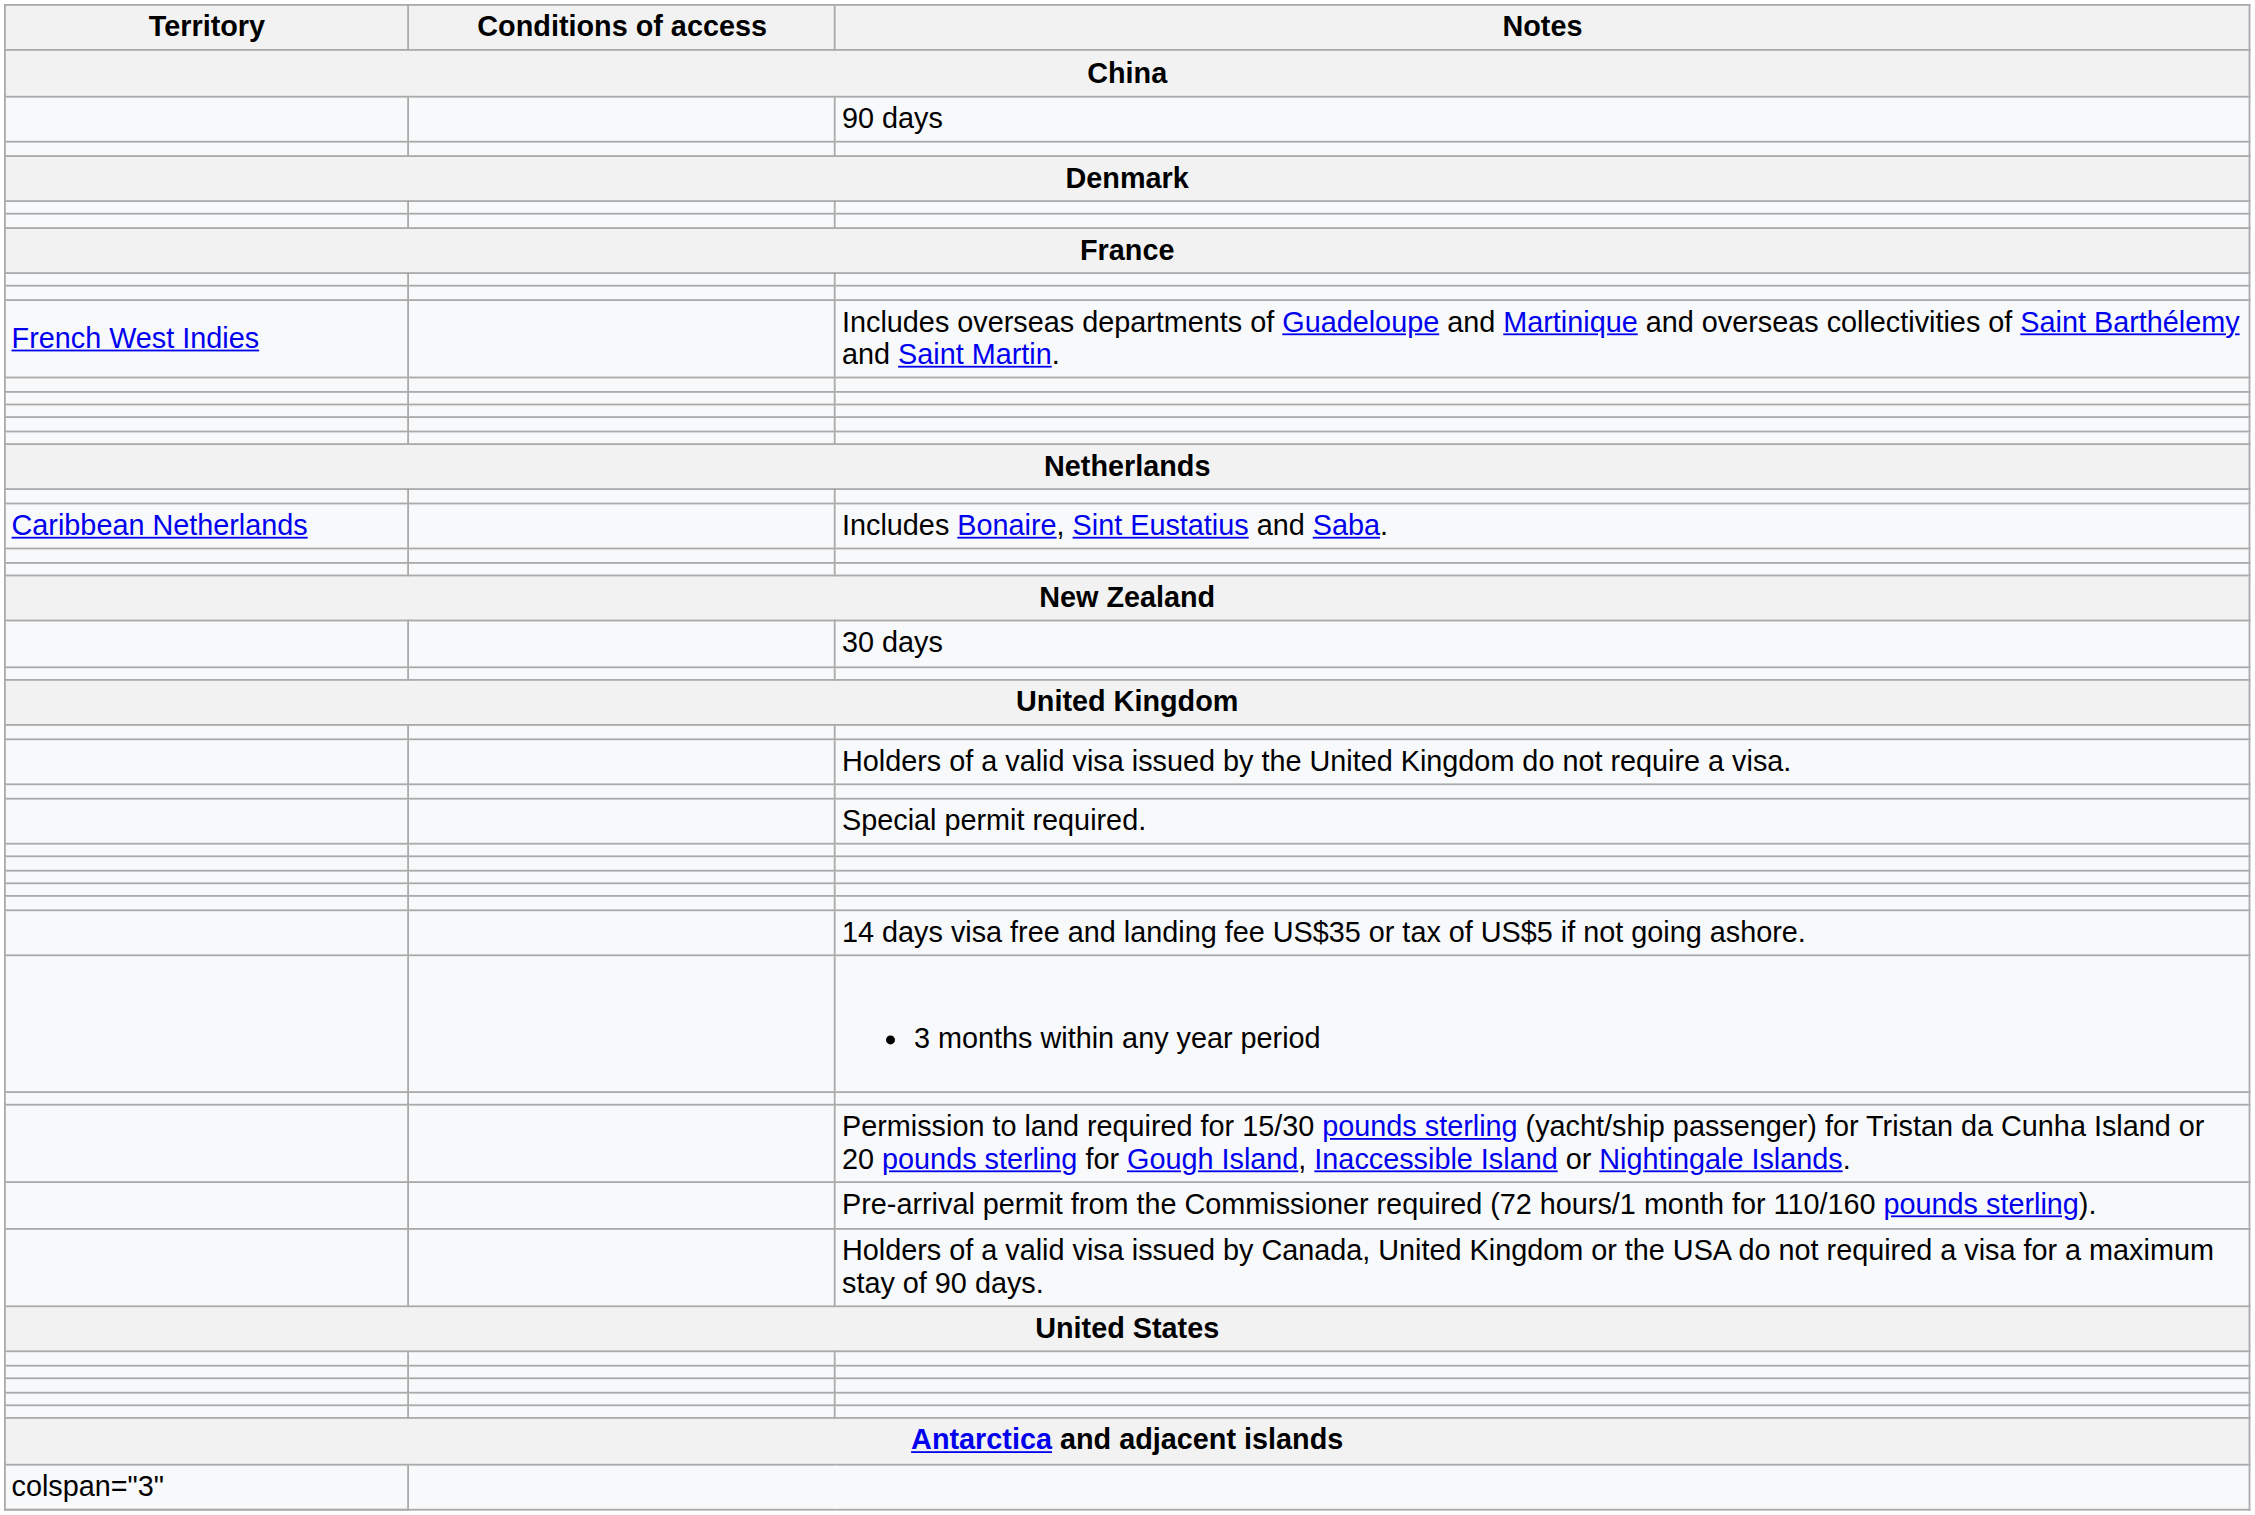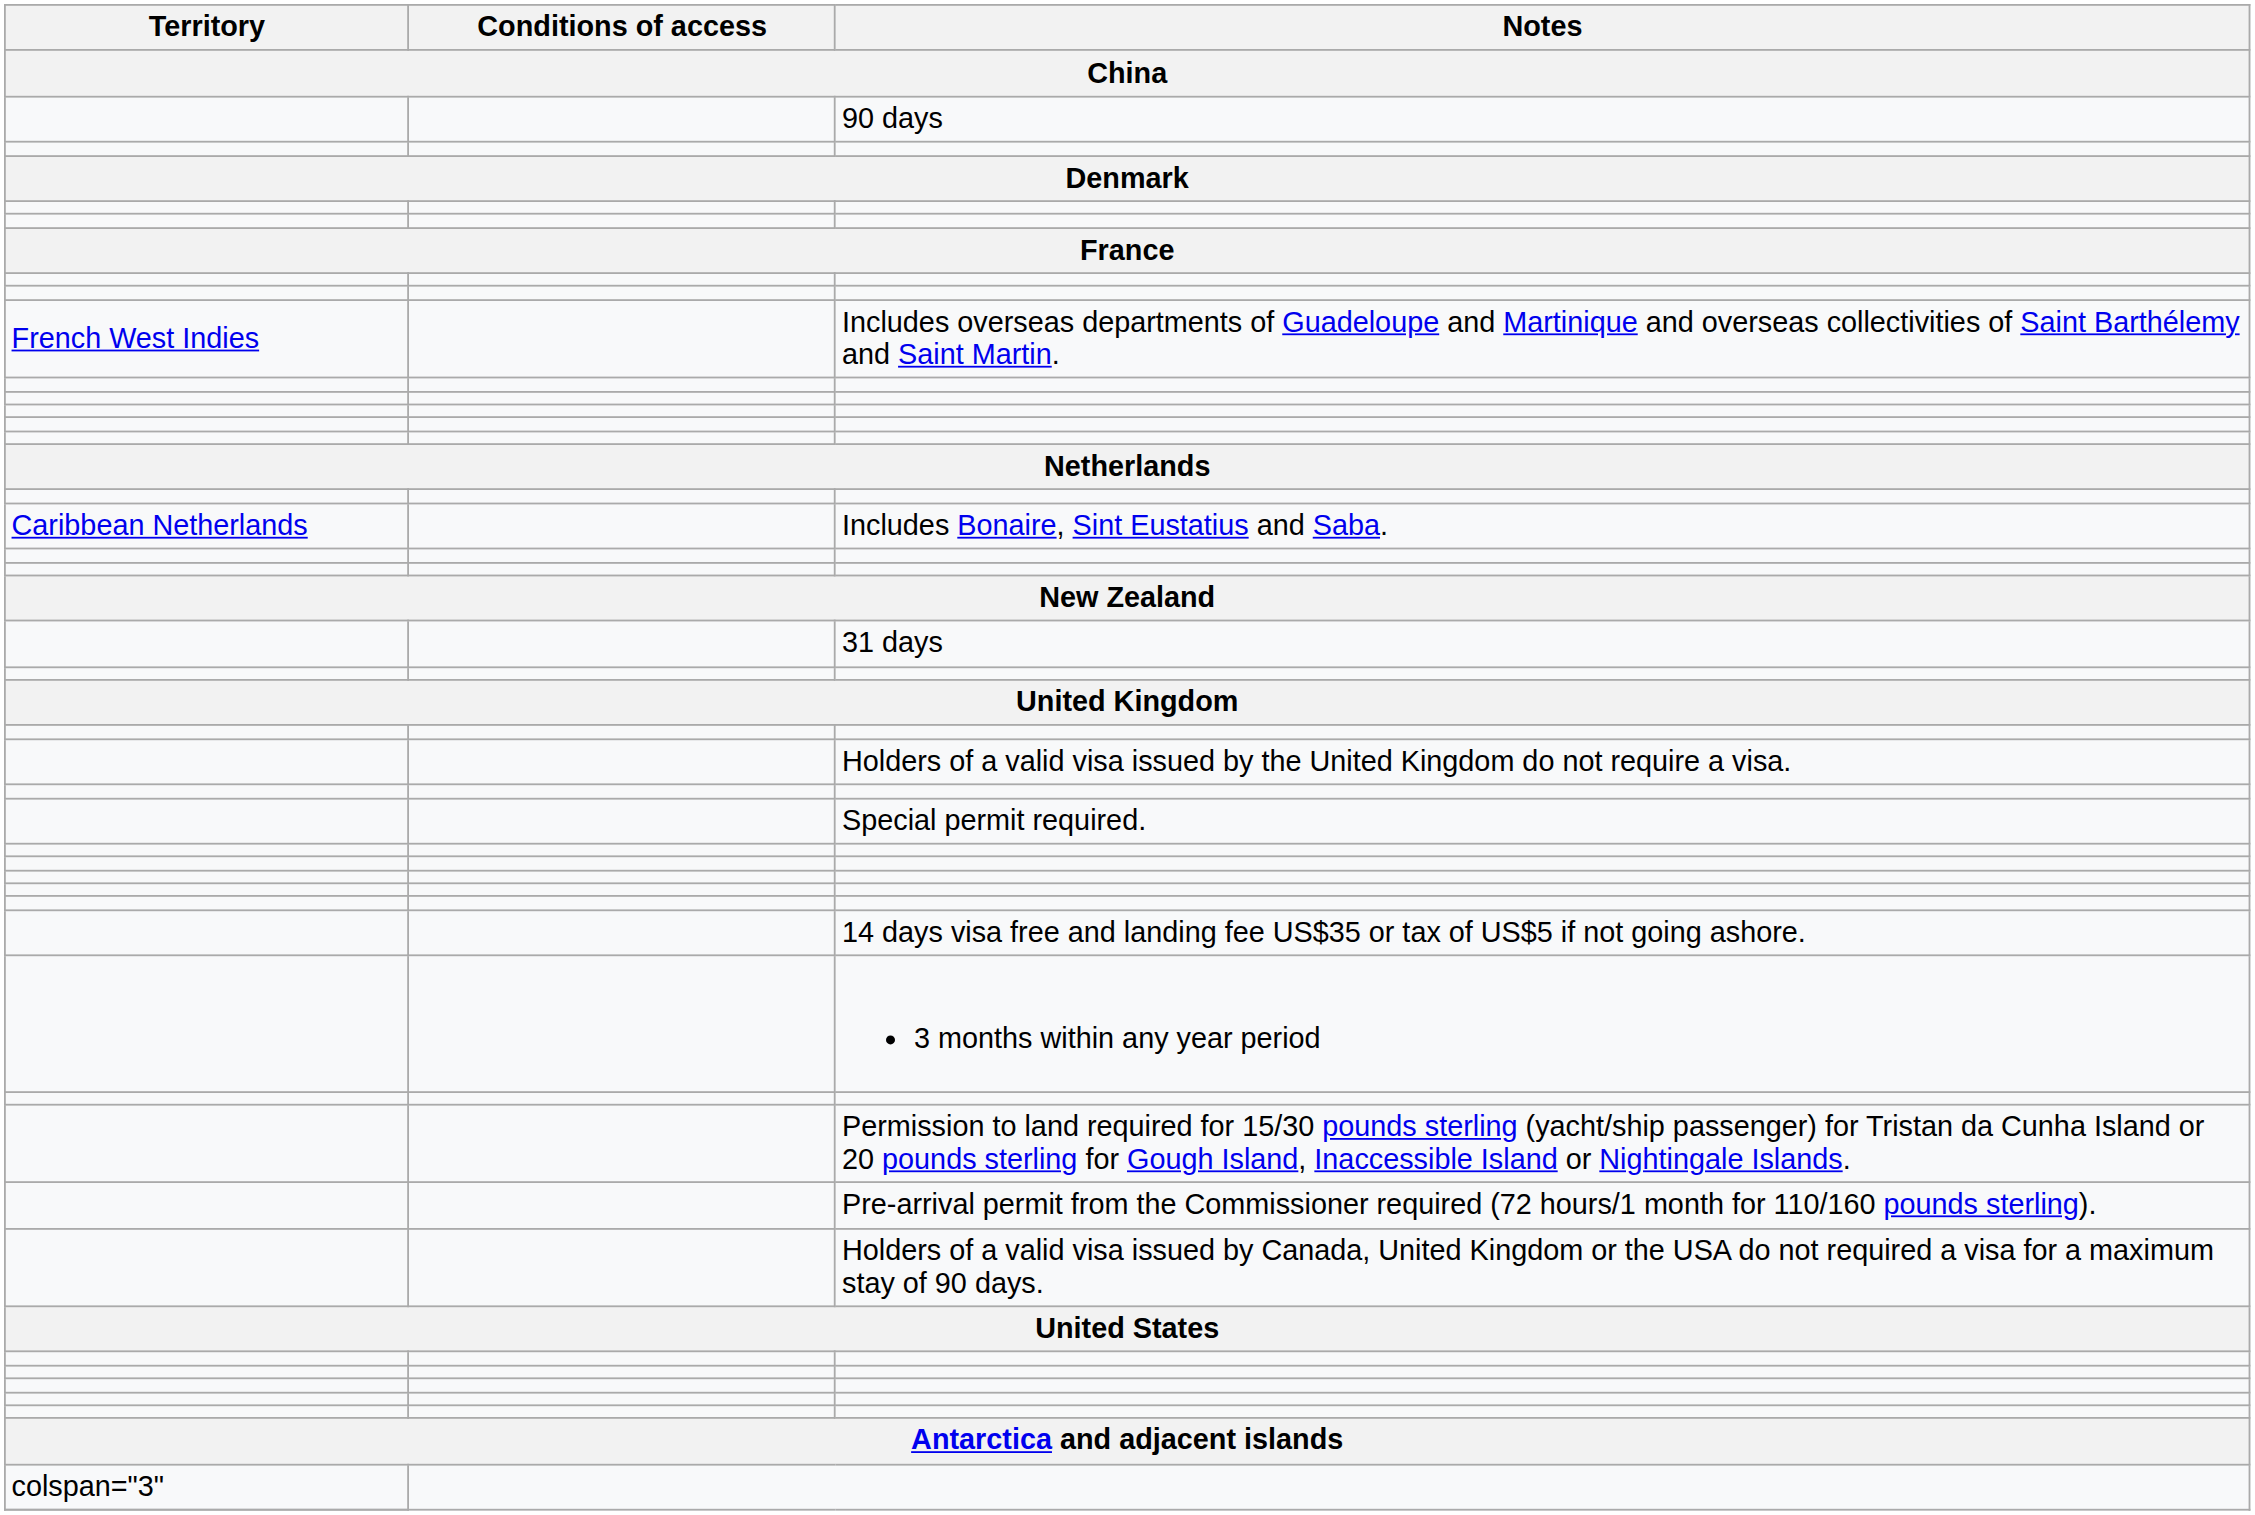+ row: (207, 644)
- row: (207, 644)
